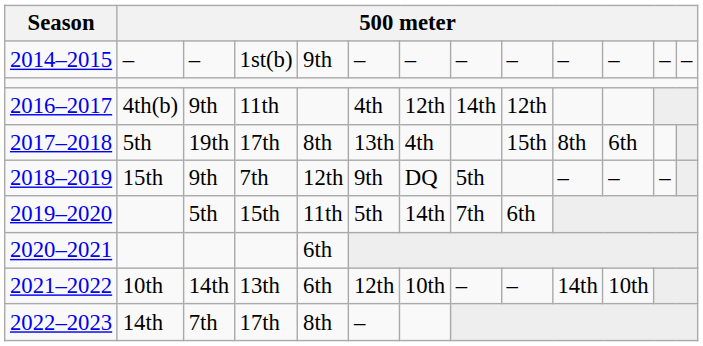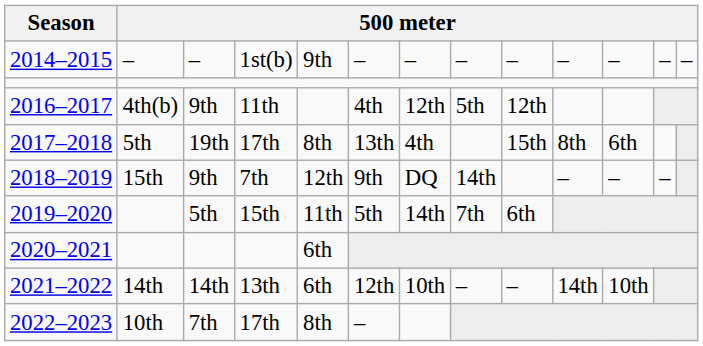(476, 105) 14th -> (470, 105) 5th
(470, 177) 5th -> (476, 177) 14th
(143, 285) 10th -> (143, 285) 14th
(143, 321) 14th -> (143, 321) 10th
